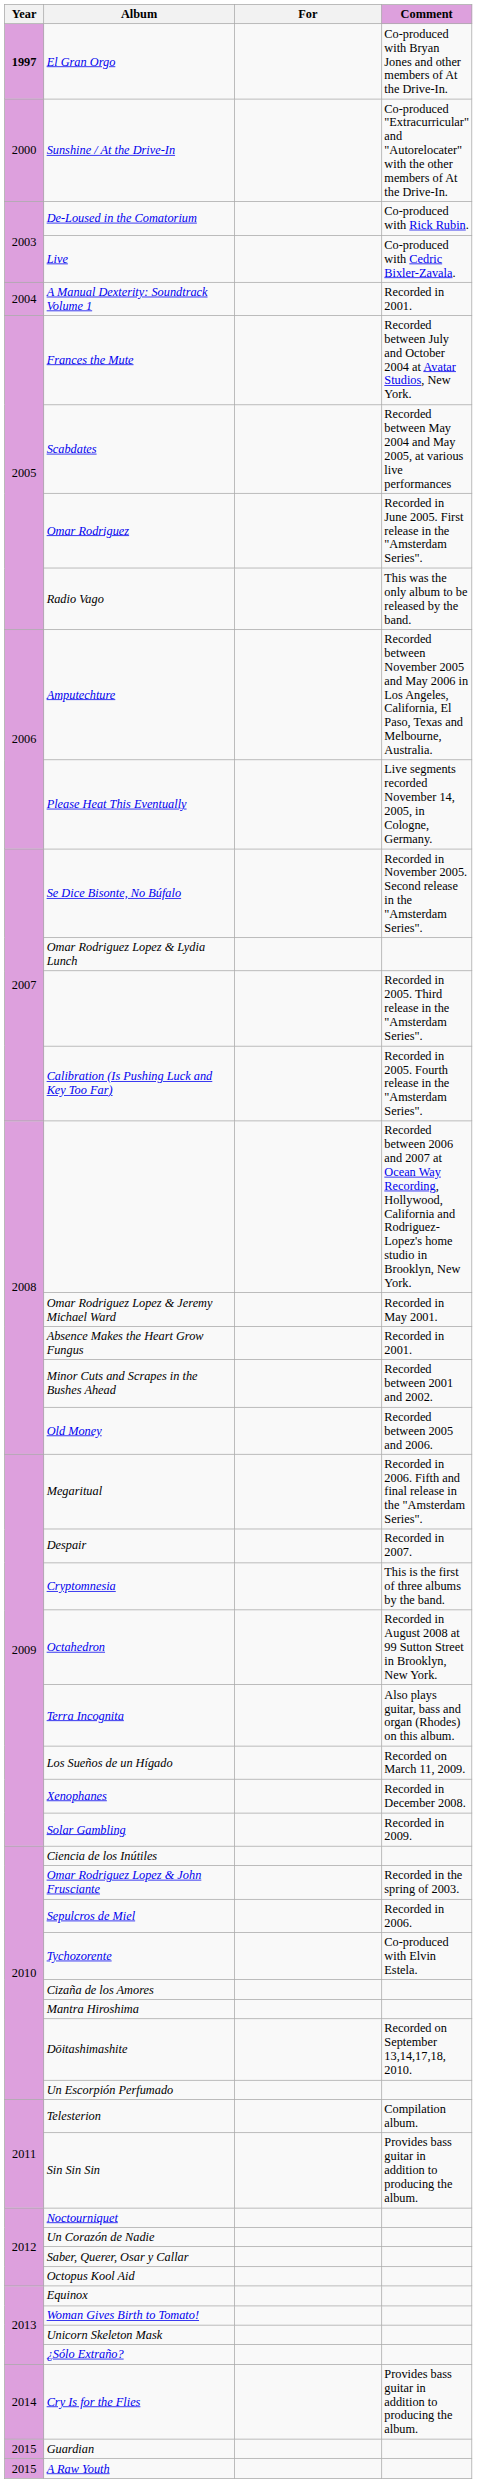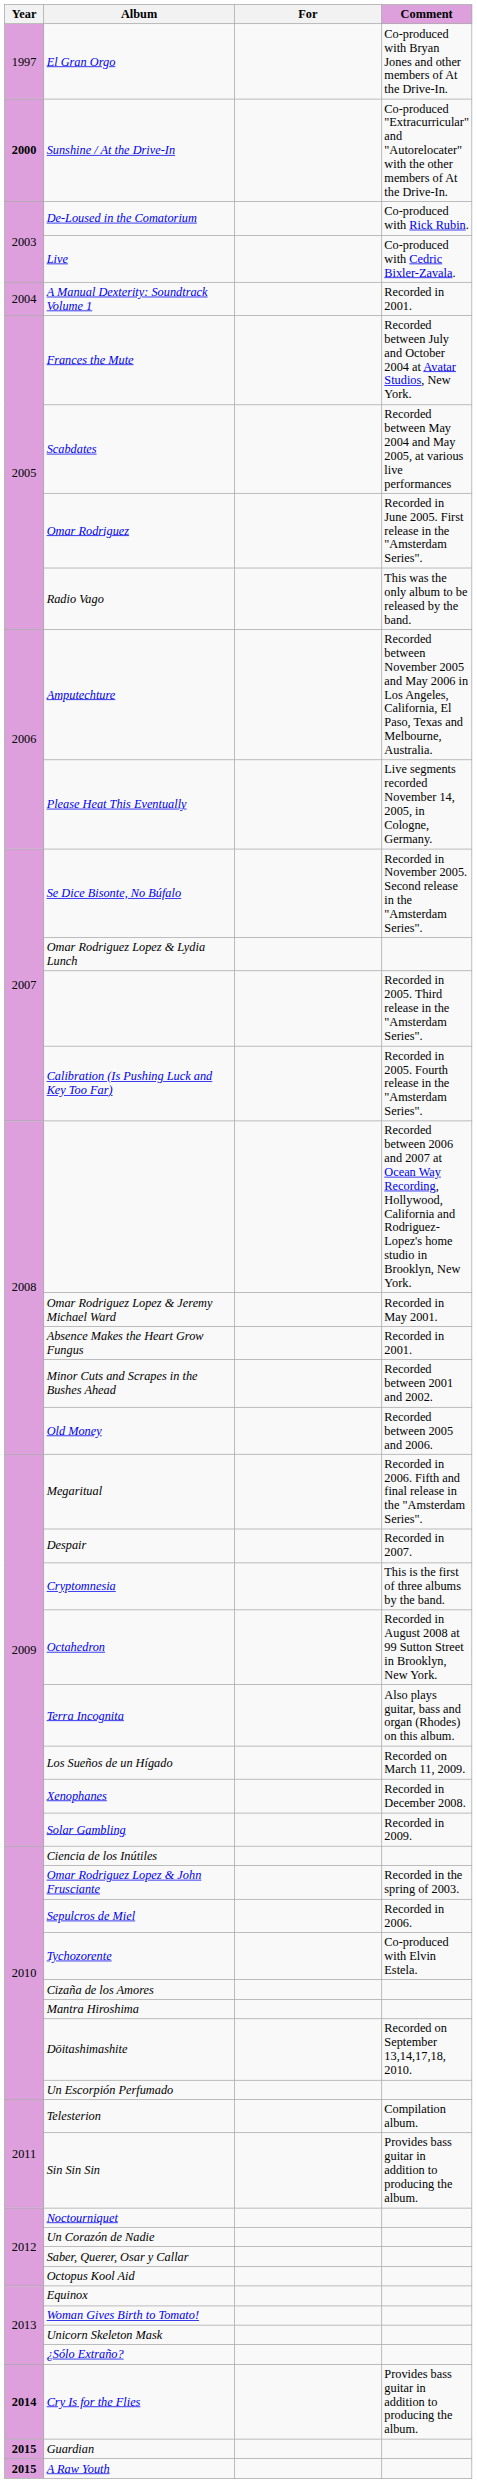(24, 61) bold -> (24, 61) normal
(24, 150) normal -> (24, 150) bold
(24, 2401) normal -> (24, 2401) bold
(24, 2449) normal -> (24, 2449) bold
(24, 2468) normal -> (24, 2468) bold
